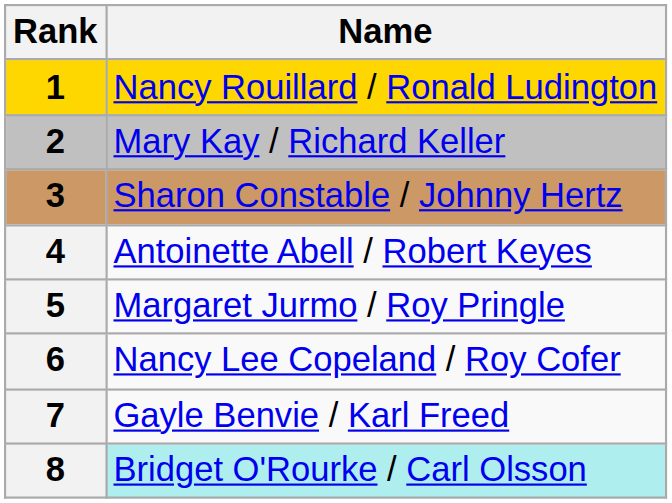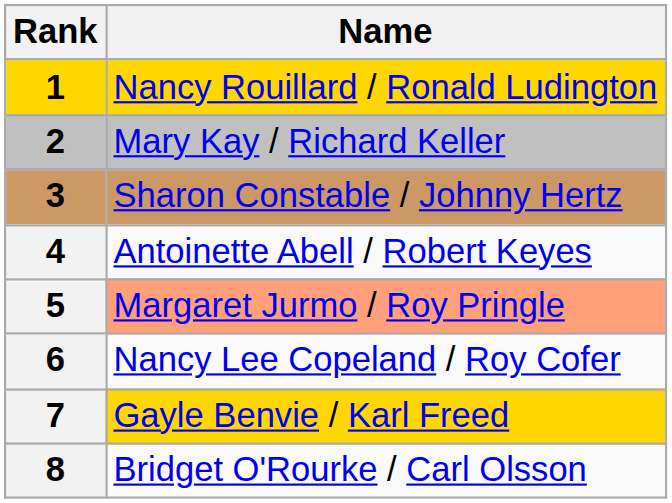(339, 305) no background -> (339, 305) lightsalmon background
(311, 415) no background -> (311, 415) gold background
(350, 470) paleturquoise background -> (350, 470) no background
